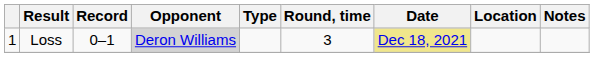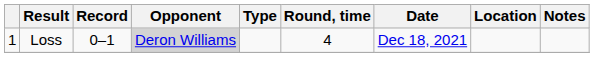(327, 40) 3 -> (327, 40) 4
(422, 40) khaki background -> (422, 40) no background
